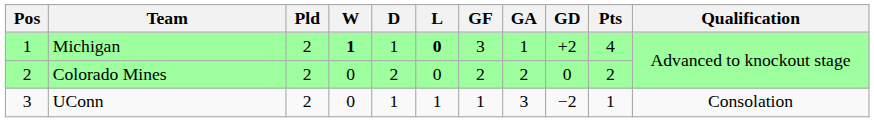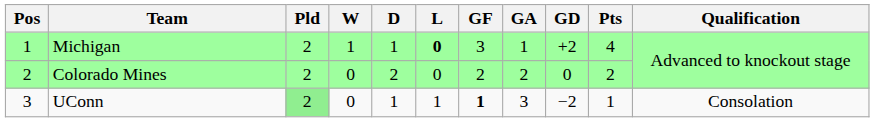(351, 46) bold -> (351, 46) normal
(307, 102) no background -> (307, 102) lightgreen background
(481, 102) normal -> (481, 102) bold
